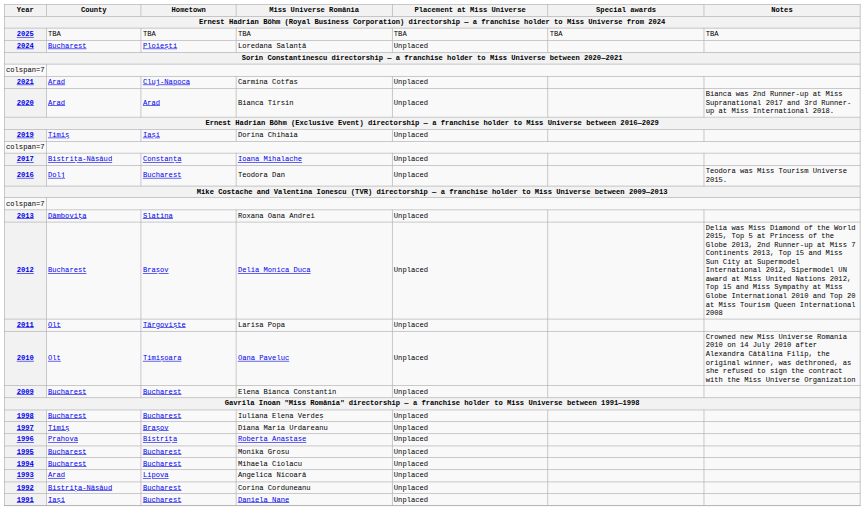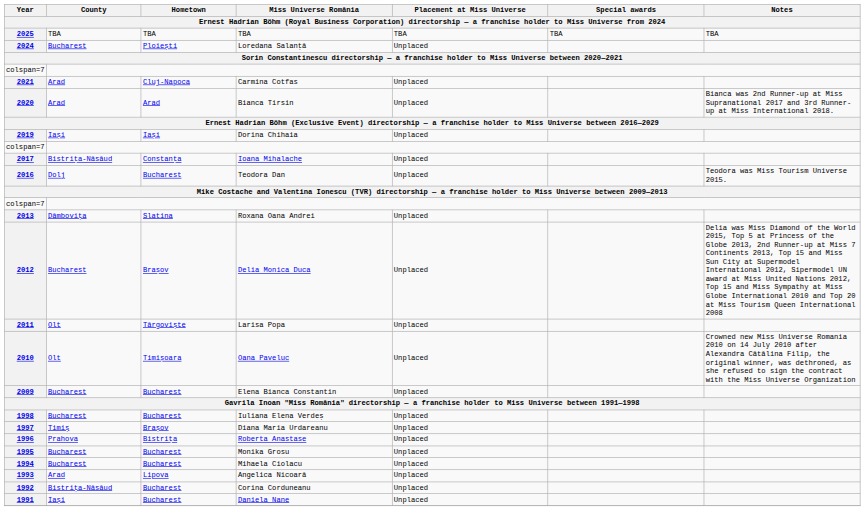(59, 135) Timiș -> (57, 135) Iași
